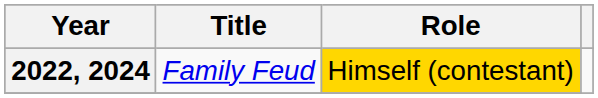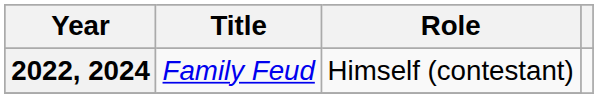(451, 70) gold background -> (451, 70) no background
